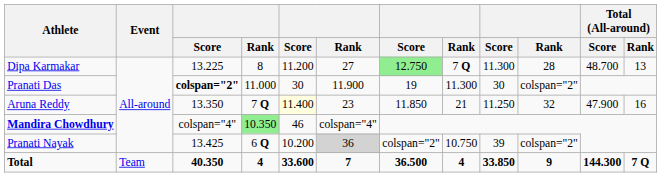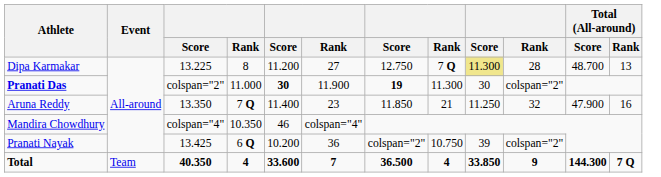(411, 66) lightgreen background -> (397, 66) no background
(499, 66) no background -> (484, 66) khaki background
(34, 85) normal -> (37, 85) bold
(207, 85) bold -> (195, 85) normal
(298, 85) normal -> (283, 85) bold
(411, 85) normal -> (397, 85) bold
(298, 105) lightyellow background -> (283, 105) no background
(60, 124) bold -> (56, 124) normal
(260, 124) lightgreen background -> (246, 124) no background
(348, 143) lightgrey background -> (333, 143) no background
